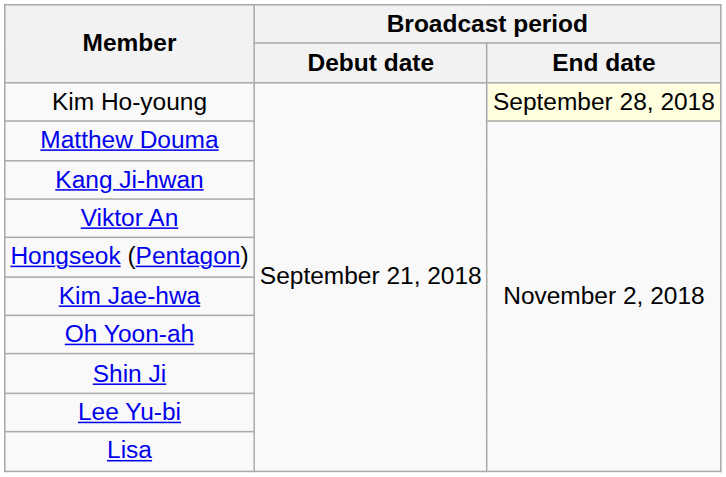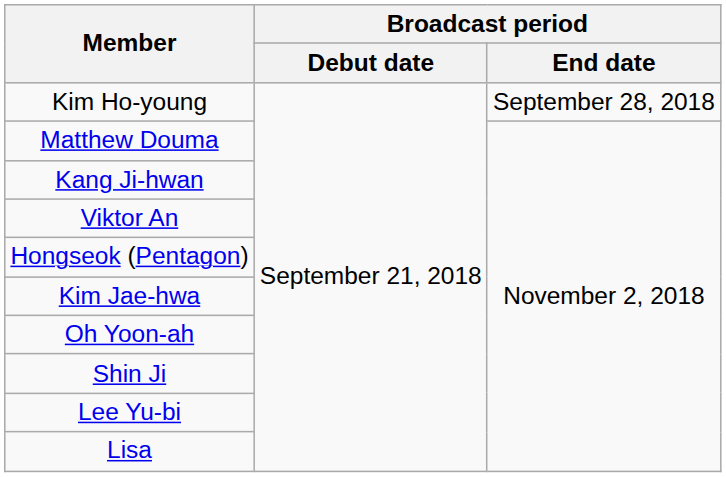(604, 101) lightyellow background -> (604, 101) no background
